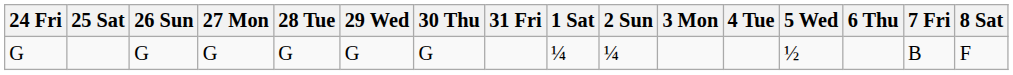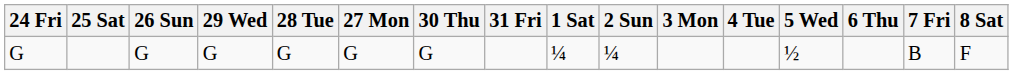columns swapped: (236, 20) <-> (377, 20)
